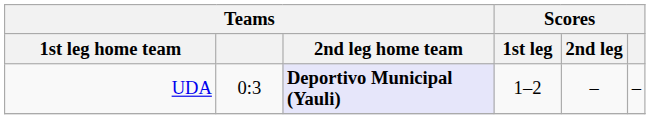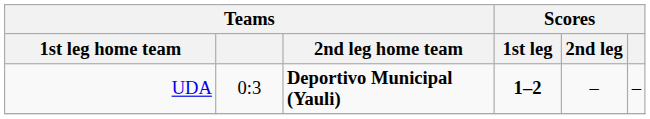(370, 88) lavender background -> (370, 88) no background
(528, 88) normal -> (528, 88) bold
